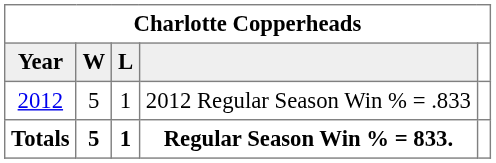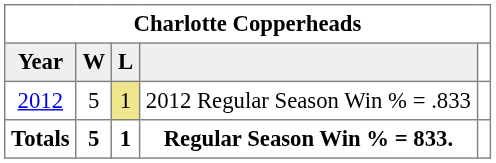(125, 100) no background -> (125, 100) khaki background
